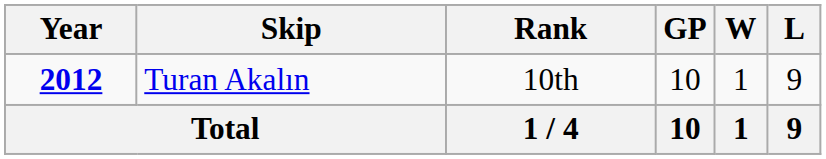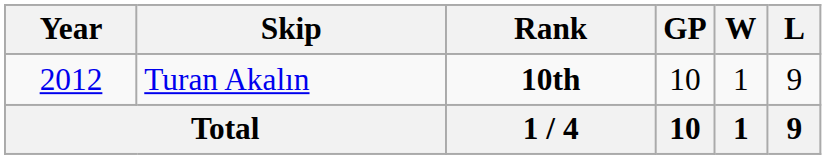(71, 79) bold -> (71, 79) normal
(551, 79) normal -> (551, 79) bold
